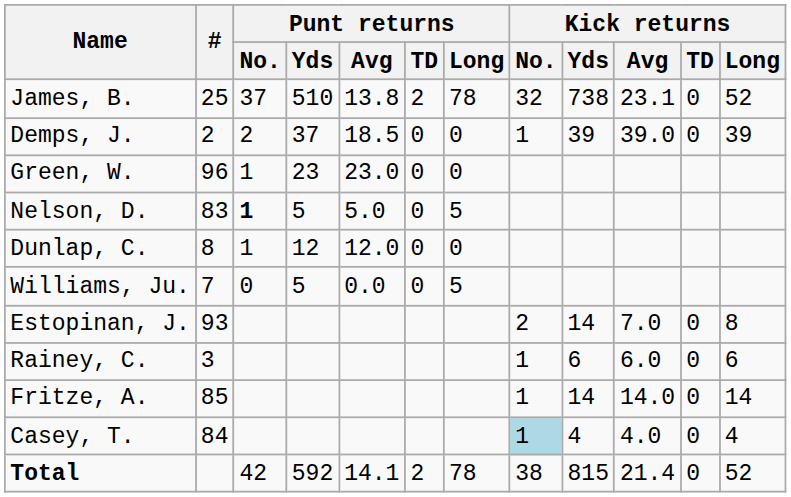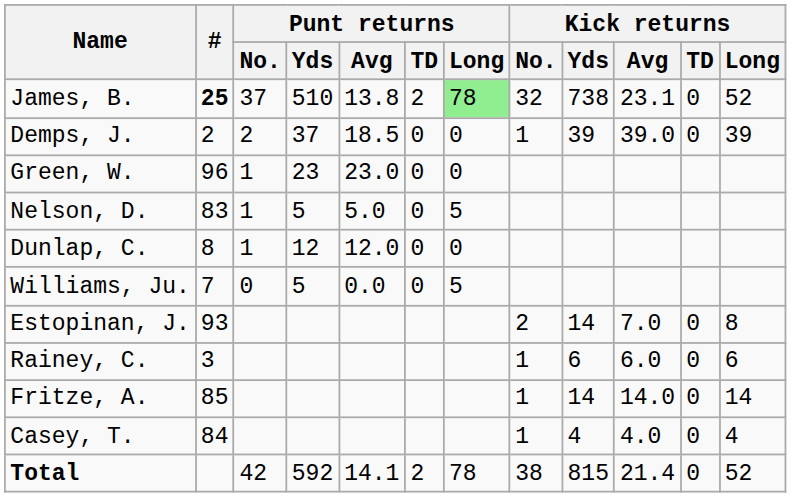(215, 99) normal -> (215, 99) bold
(463, 99) no background -> (463, 99) lightgreen background
(246, 211) bold -> (246, 211) normal
(522, 436) lightblue background -> (522, 436) no background
